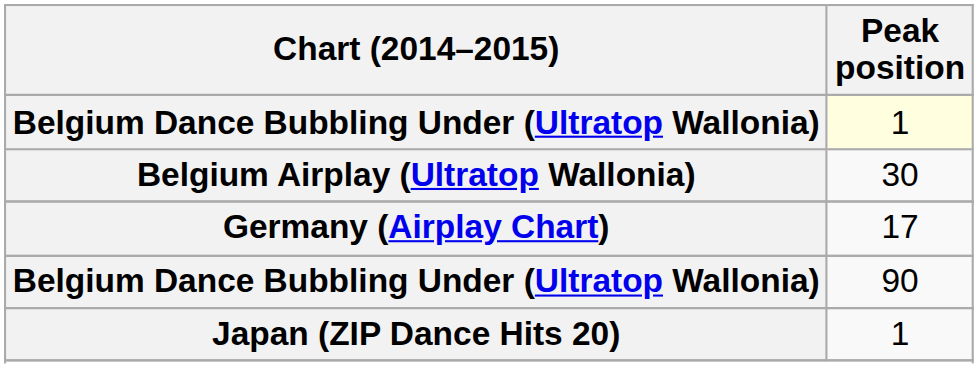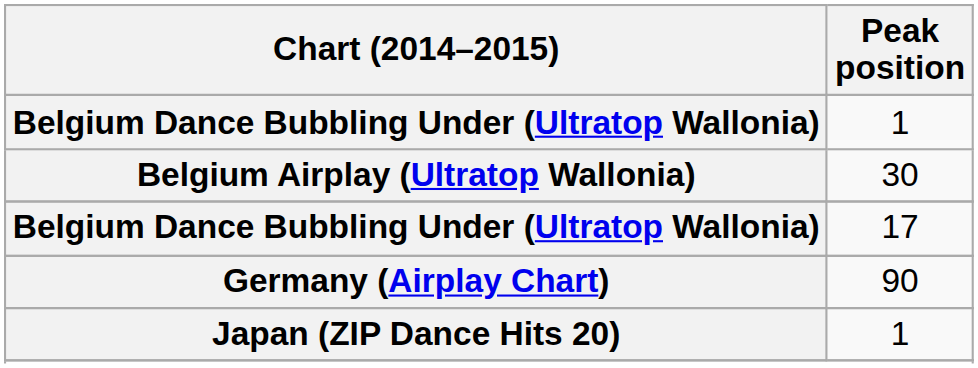(900, 121) lightyellow background -> (900, 121) no background
(416, 227) Germany (Airplay Chart) -> (416, 227) Belgium Dance Bubbling Under (Ultratop Wallonia)
(416, 280) Belgium Dance Bubbling Under (Ultratop Wallonia) -> (416, 280) Germany (Airplay Chart)
